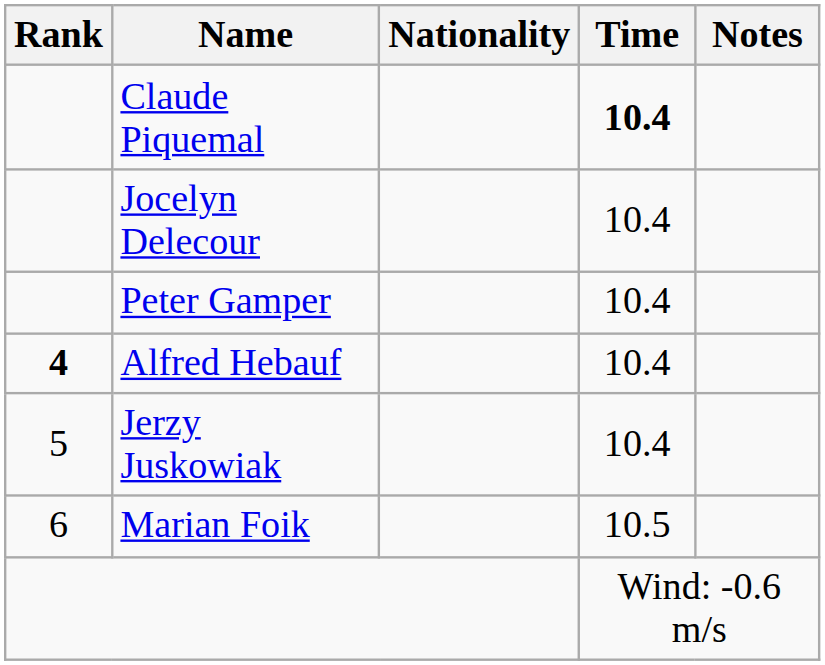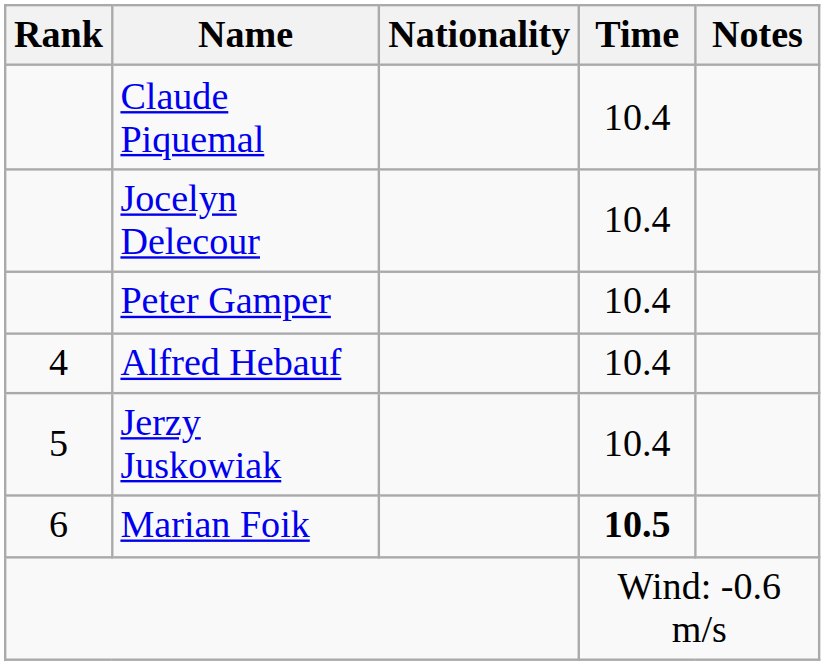(637, 116) bold -> (637, 116) normal
(58, 361) bold -> (58, 361) normal
(637, 525) normal -> (637, 525) bold
